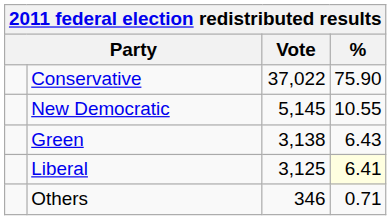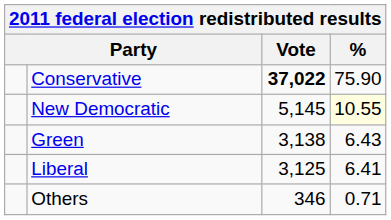(297, 79) normal -> (297, 79) bold
(358, 109) no background -> (358, 109) lightyellow background
(363, 169) lightyellow background -> (363, 169) no background
